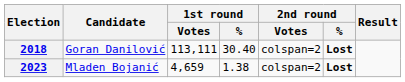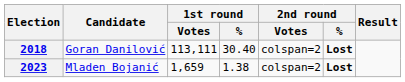(187, 67) 4,659 -> (187, 67) 1,659
